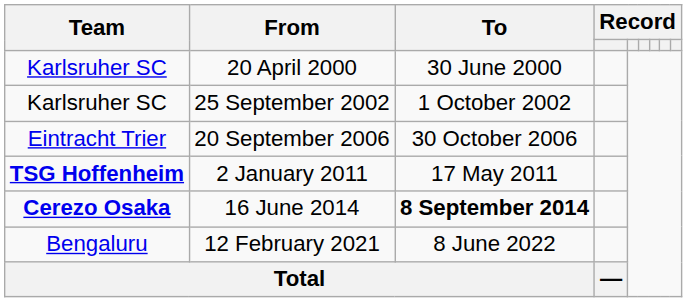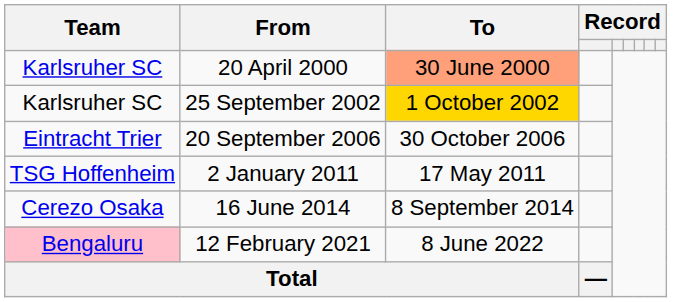(494, 67) no background -> (482, 67) lightsalmon background
(494, 102) no background -> (482, 102) gold background
(97, 173) bold -> (92, 173) normal
(97, 208) bold -> (92, 208) normal
(494, 208) bold -> (482, 208) normal
(97, 244) no background -> (92, 244) pink background
